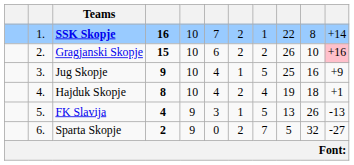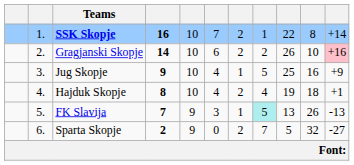(163, 53) 15 -> (163, 53) 14
(163, 112) 4 -> (163, 112) 7
(265, 112) no background -> (265, 112) paleturquoise background
